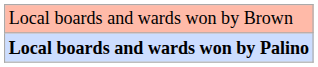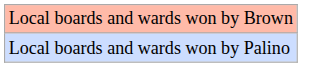(159, 47) bold -> (149, 47) normal
